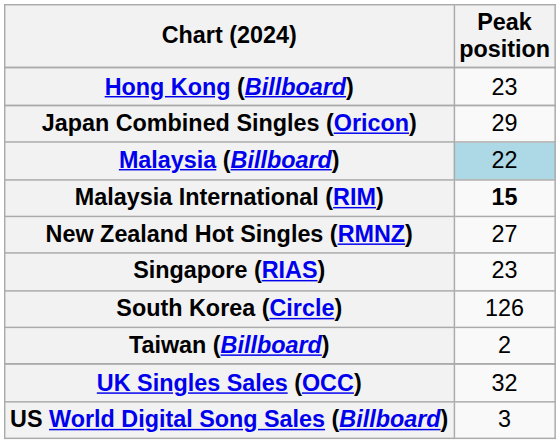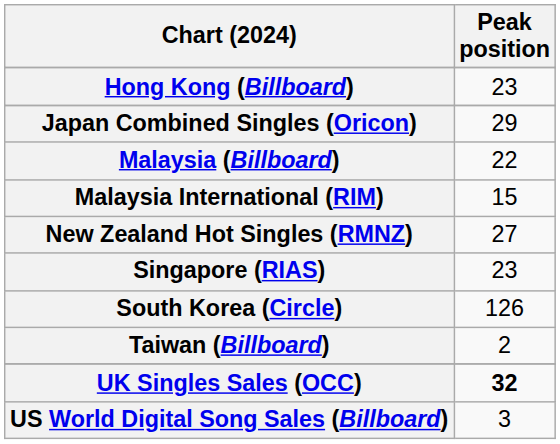(505, 160) lightblue background -> (505, 160) no background
(505, 197) bold -> (505, 197) normal
(505, 382) normal -> (505, 382) bold
